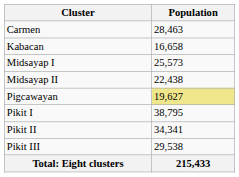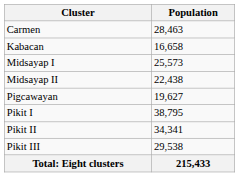(169, 96) khaki background -> (169, 96) no background
